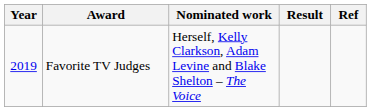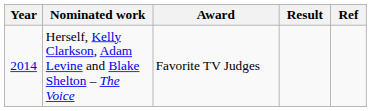columns swapped: (224, 15) <-> (106, 15)
(24, 65) 2019 -> (24, 65) 2014
